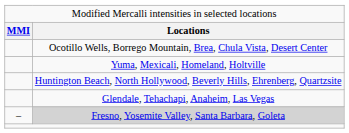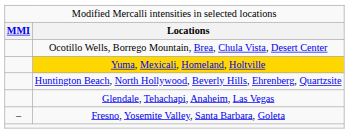(188, 64) no background -> (188, 64) gold background
(188, 115) lightgrey background -> (188, 115) no background
